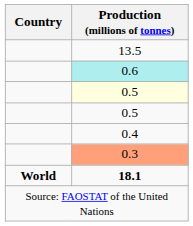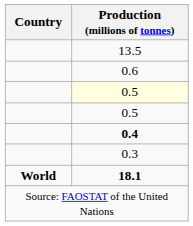(130, 71) paleturquoise background -> (130, 71) no background
(130, 133) normal -> (130, 133) bold
(130, 154) lightsalmon background -> (130, 154) no background
